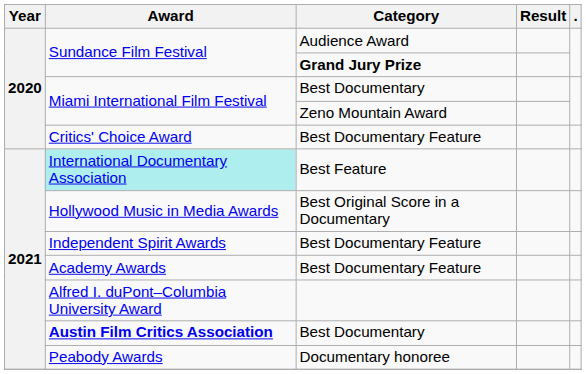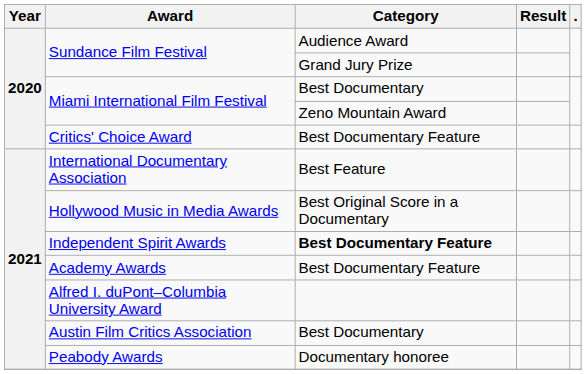(360, 64) bold -> (356, 64) normal
(138, 169) paleturquoise background -> (138, 169) no background
(390, 243) normal -> (395, 243) bold
(161, 333) bold -> (150, 333) normal
